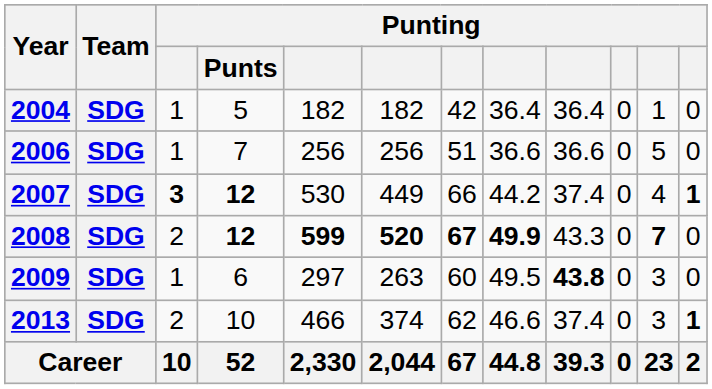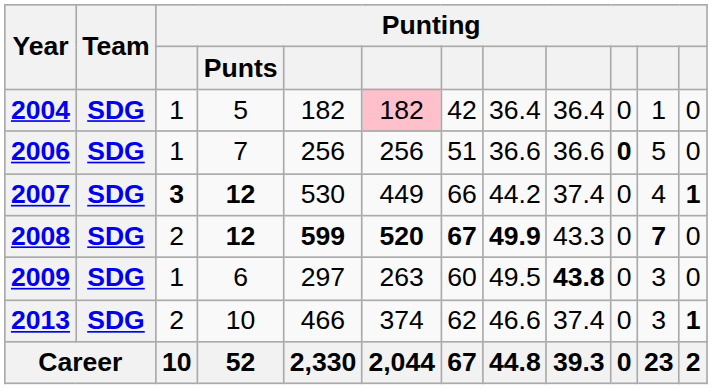(402, 109) no background -> (402, 109) pink background
(624, 151) normal -> (624, 151) bold
